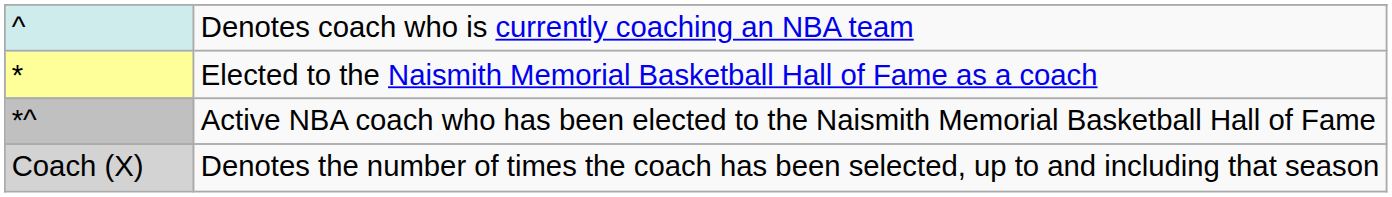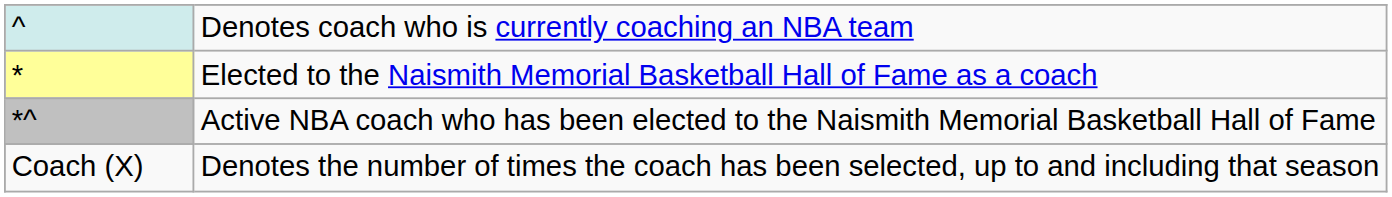(78, 167) lightgrey background -> (78, 167) no background
